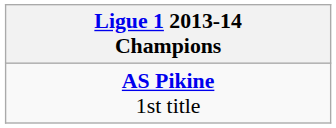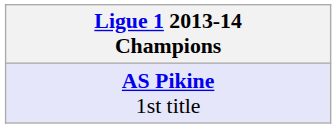(168, 92) no background -> (168, 92) lavender background
